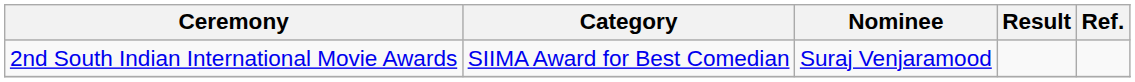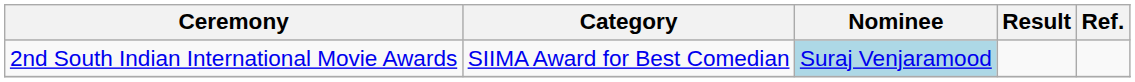(896, 58) no background -> (896, 58) lightblue background
